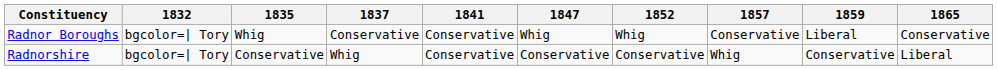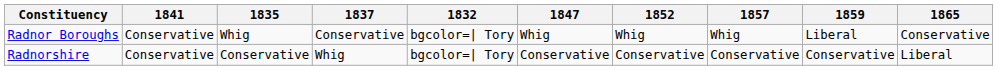columns swapped: (177, 15) <-> (470, 15)
(755, 35) Conservative -> (725, 35) Whig
(725, 55) Whig -> (755, 55) Conservative
